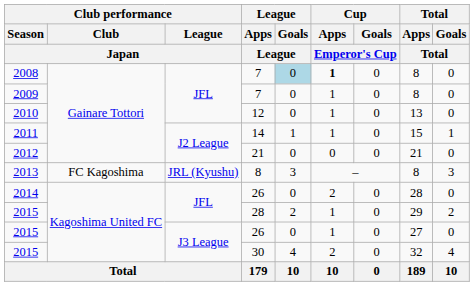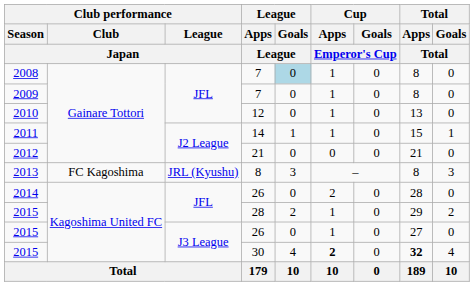(332, 73) bold -> (332, 73) normal
(332, 251) normal -> (332, 251) bold
(416, 251) normal -> (416, 251) bold
